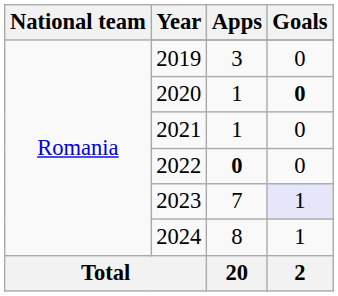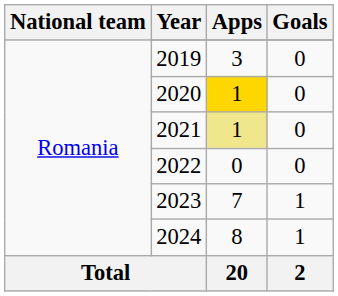(237, 93) no background -> (237, 93) gold background
(300, 93) bold -> (300, 93) normal
(237, 129) no background -> (237, 129) khaki background
(237, 165) bold -> (237, 165) normal
(300, 201) lavender background -> (300, 201) no background
